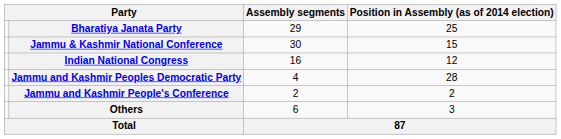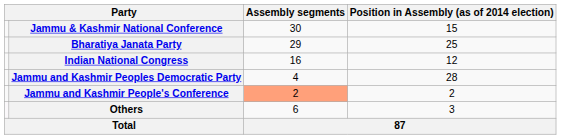rows swapped: (126, 28) <-> (126, 45)
(296, 93) no background -> (296, 93) lightsalmon background
